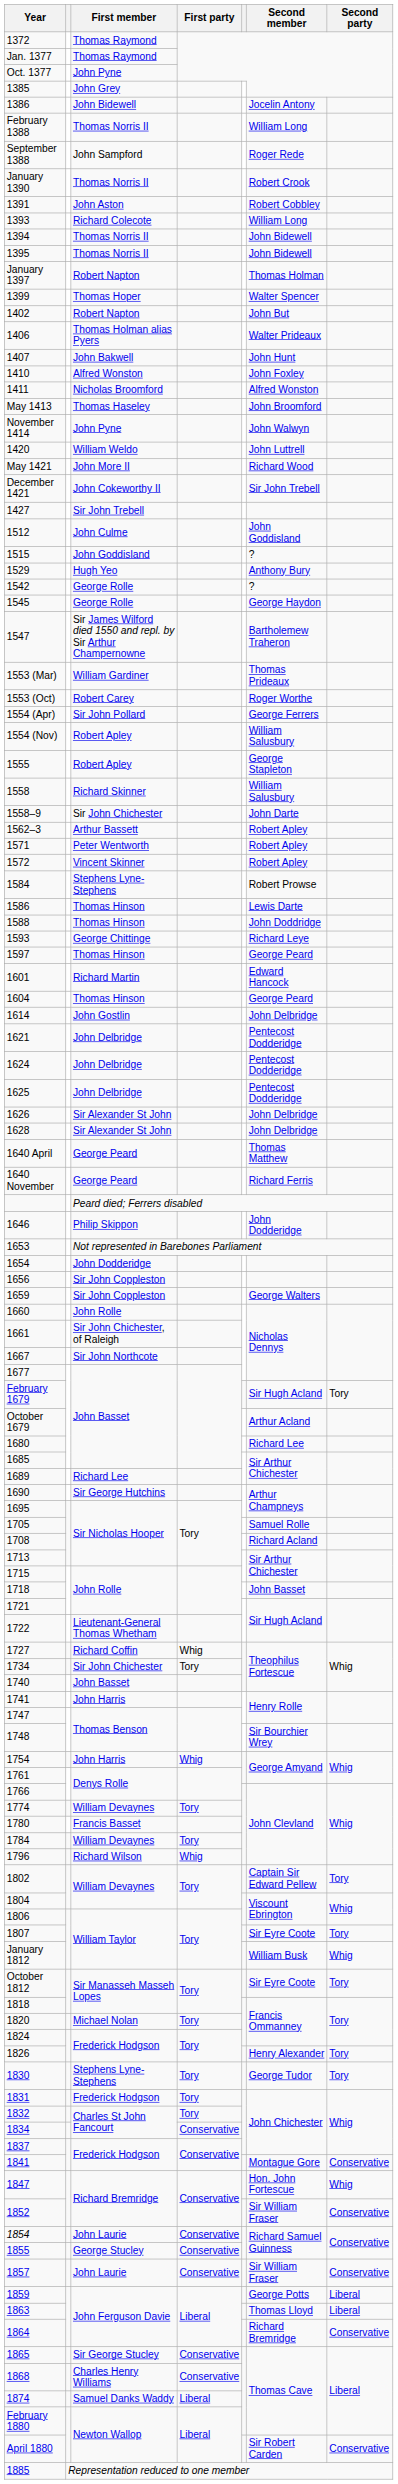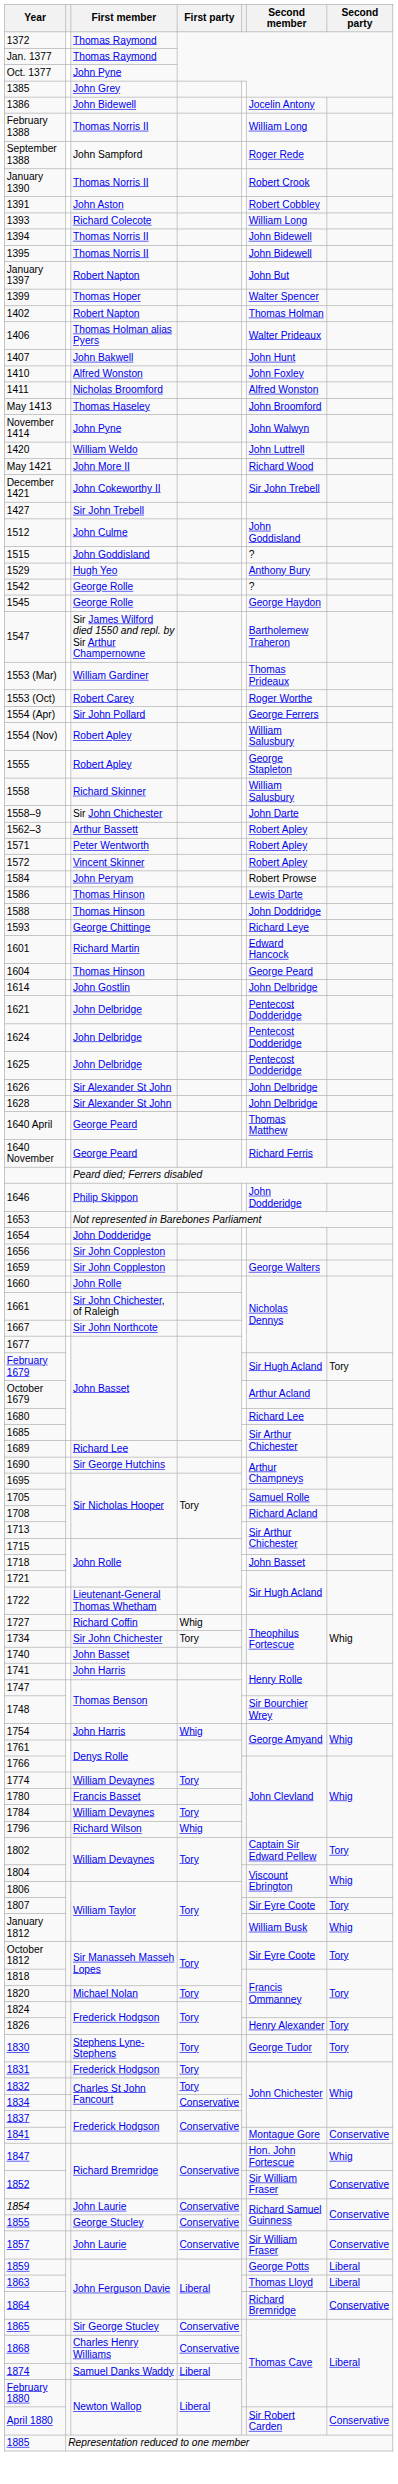(286, 275) Thomas Holman -> (269, 275) John But
(269, 313) John But -> (286, 313) Thomas Holman
(109, 884) Stephens Lyne-Stephens -> (103, 879) John Peryam
- row: (18, 955)
